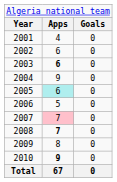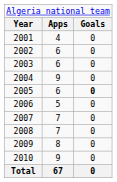(58, 64) bold -> (58, 64) normal
(58, 91) paleturquoise background -> (58, 91) no background
(93, 91) normal -> (93, 91) bold
(58, 118) pink background -> (58, 118) no background
(58, 131) bold -> (58, 131) normal
(58, 158) bold -> (58, 158) normal
